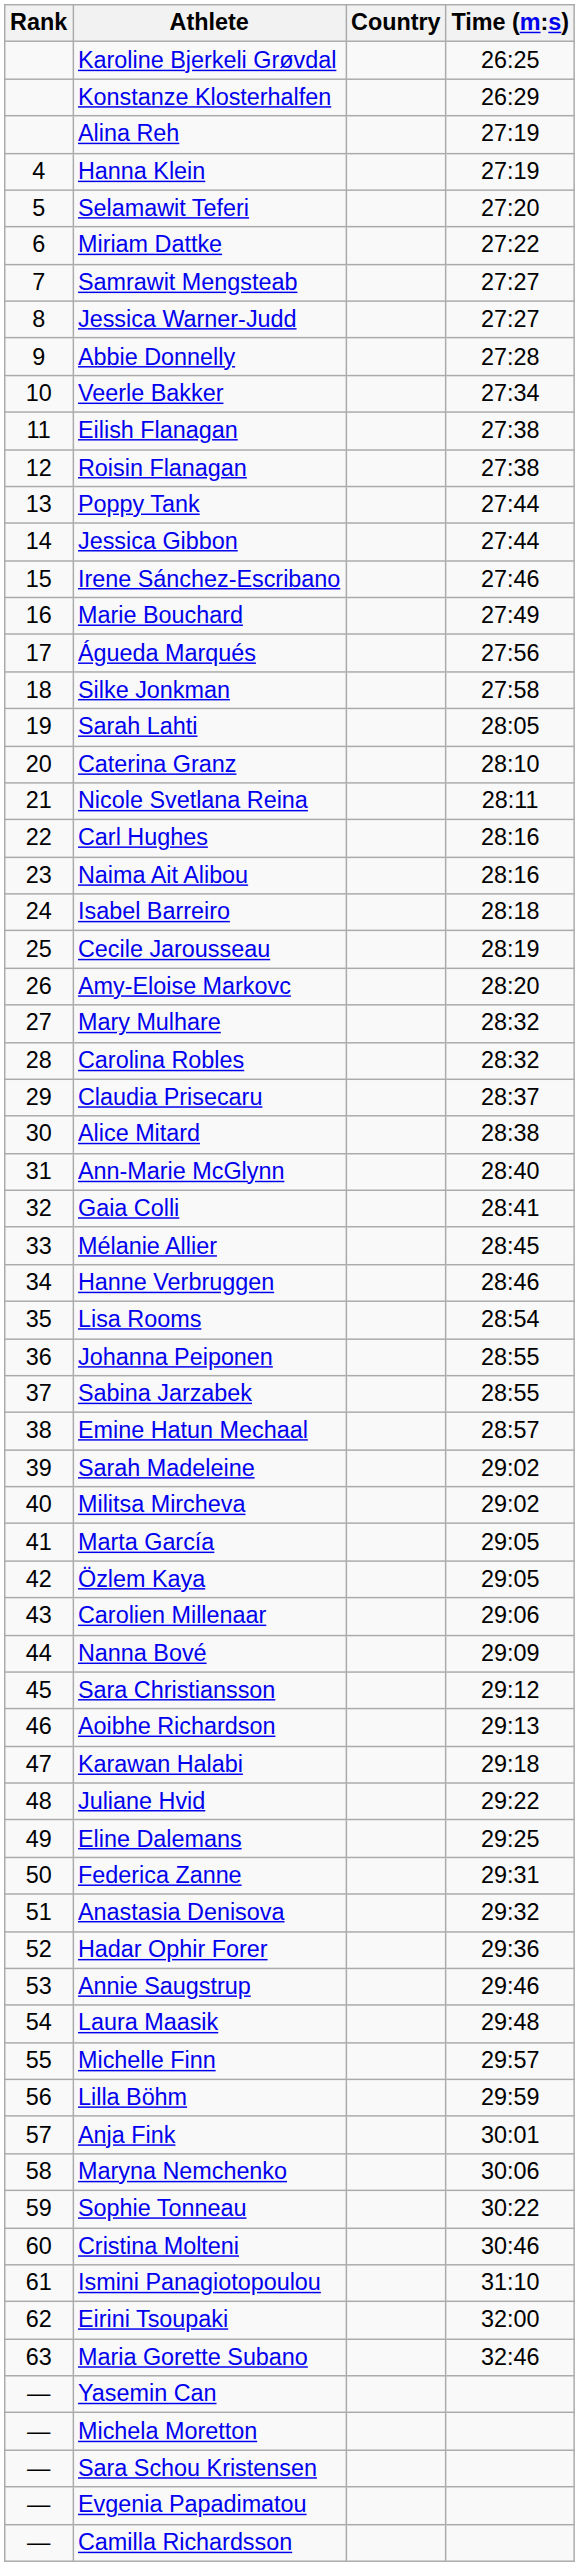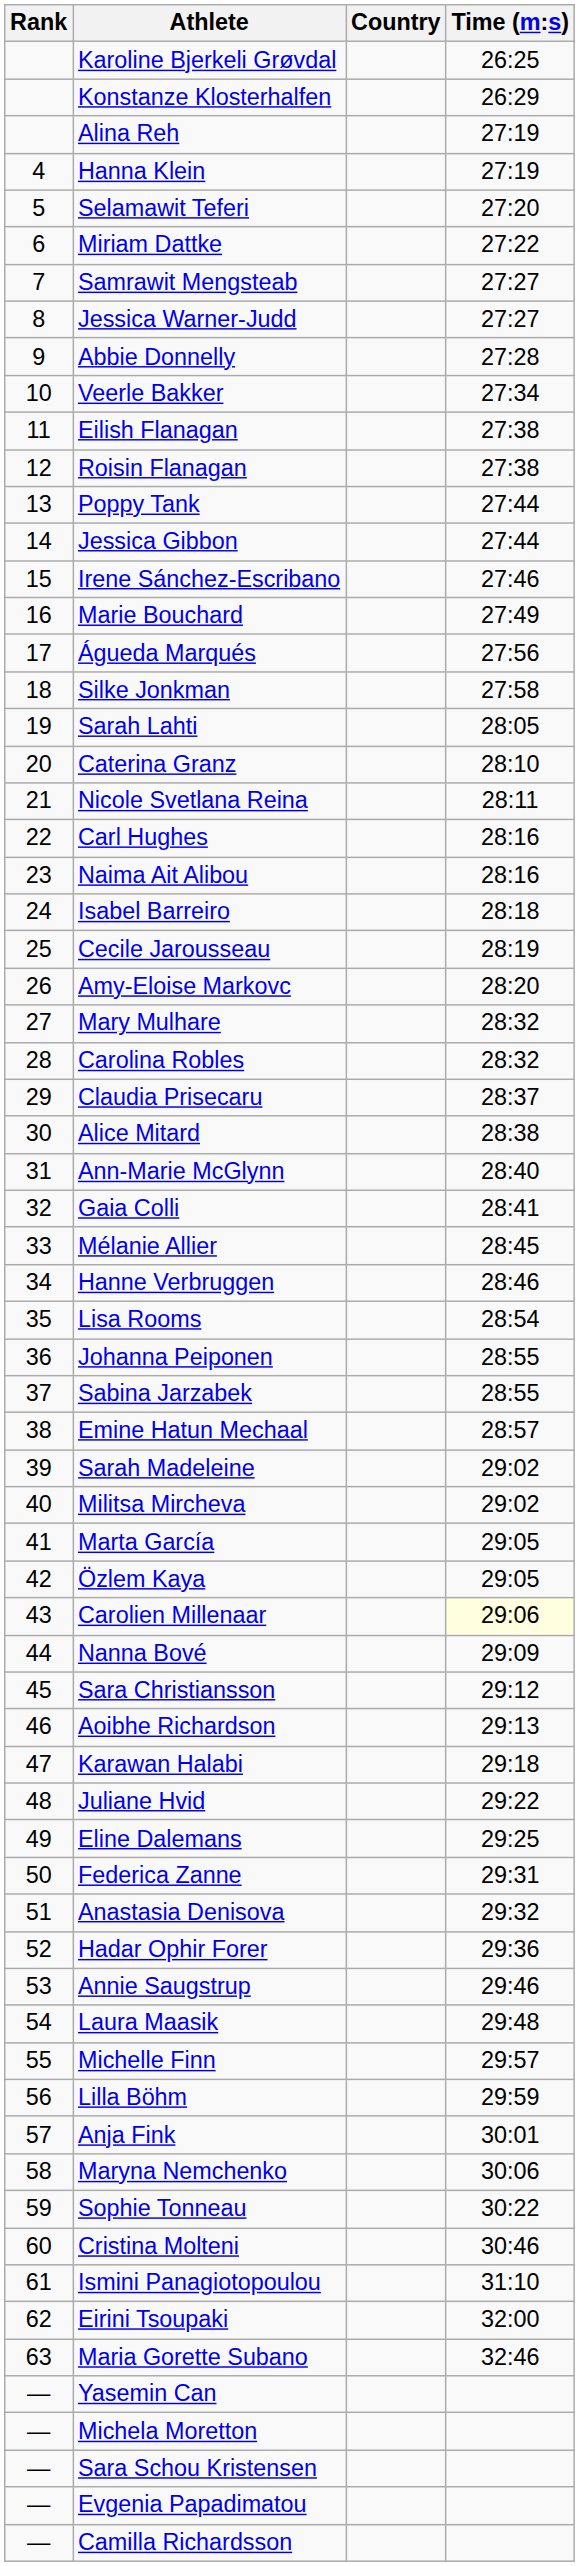(510, 1616) no background -> (510, 1616) lightyellow background
